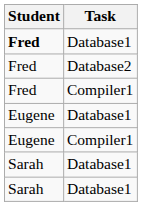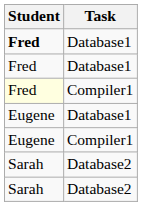(99, 66) Database2 -> (99, 66) Database1
(22, 90) no background -> (22, 90) lightyellow background
(99, 164) Database1 -> (99, 164) Database2
(99, 189) Database1 -> (99, 189) Database2
